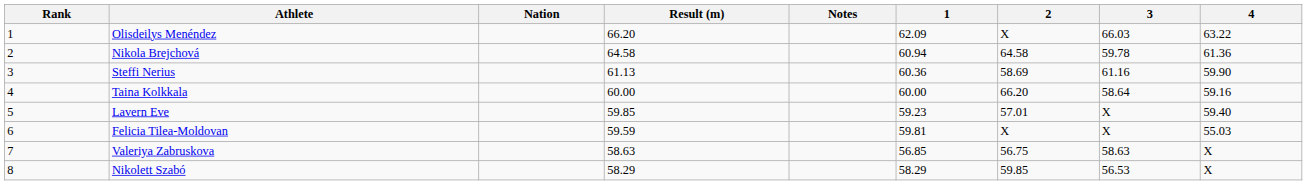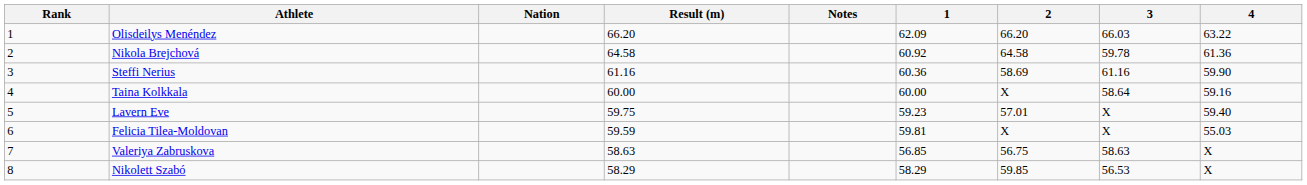(1005, 33) X -> (1014, 33) 66.20
(913, 53) 60.94 -> (913, 53) 60.92
(621, 72) 61.13 -> (621, 72) 61.16
(1014, 92) 66.20 -> (1005, 92) X
(621, 111) 59.85 -> (621, 111) 59.75
